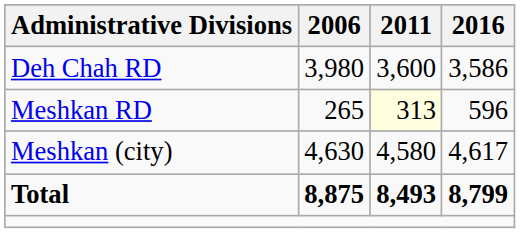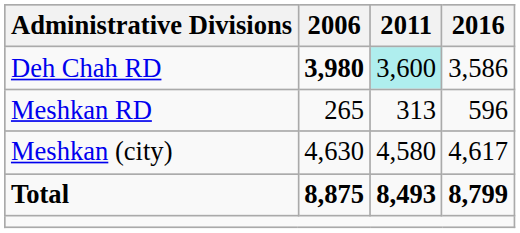(334, 67) normal -> (334, 67) bold
(406, 67) no background -> (406, 67) paleturquoise background
(416, 109) lightyellow background -> (416, 109) no background
